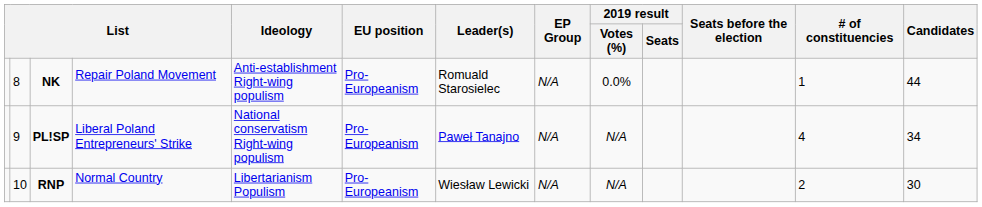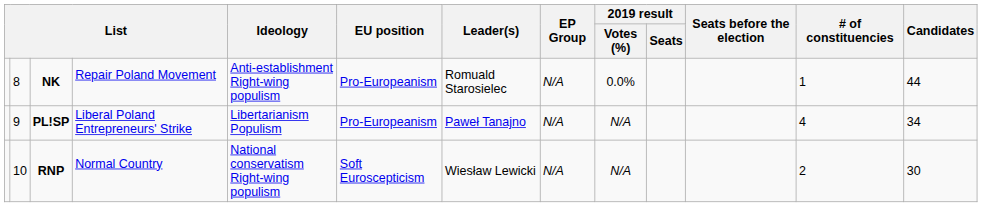(271, 136) National conservatism Right-wing populism -> (269, 122) Libertarianism Populism
(273, 184) Libertarianism Populism -> (267, 170) National conservatism Right-wing populism
(382, 184) Pro-Europeanism -> (382, 170) Soft Euroscepticism
